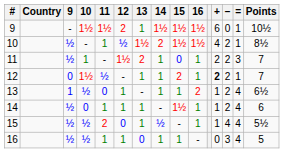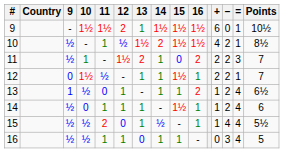(198, 60) 1 -> (198, 60) 2
(179, 76) 2 -> (179, 76) 1½
(217, 76) bold -> (217, 76) normal
